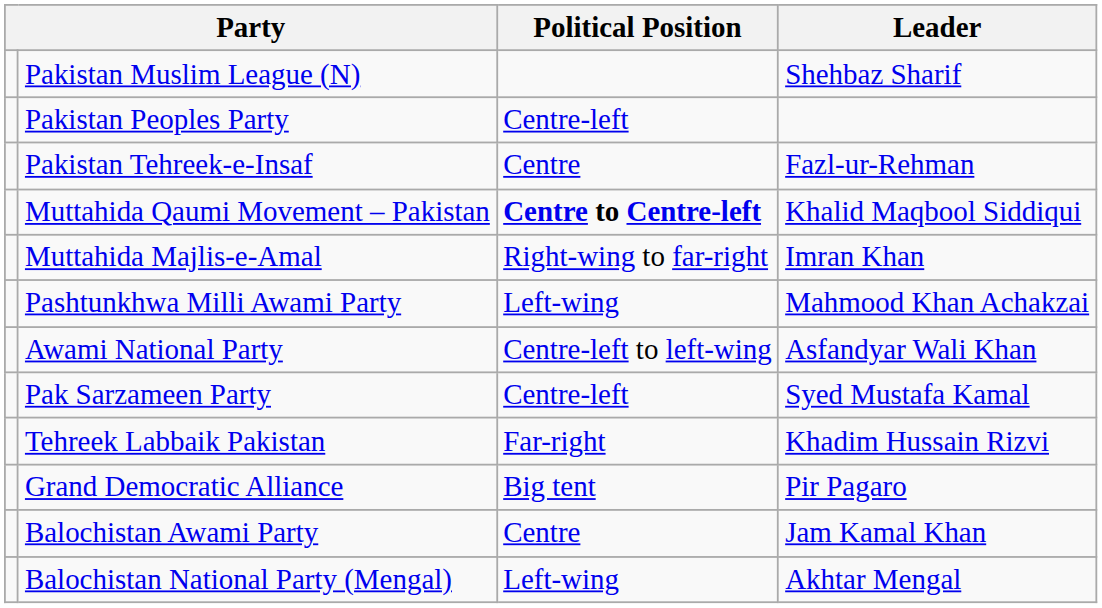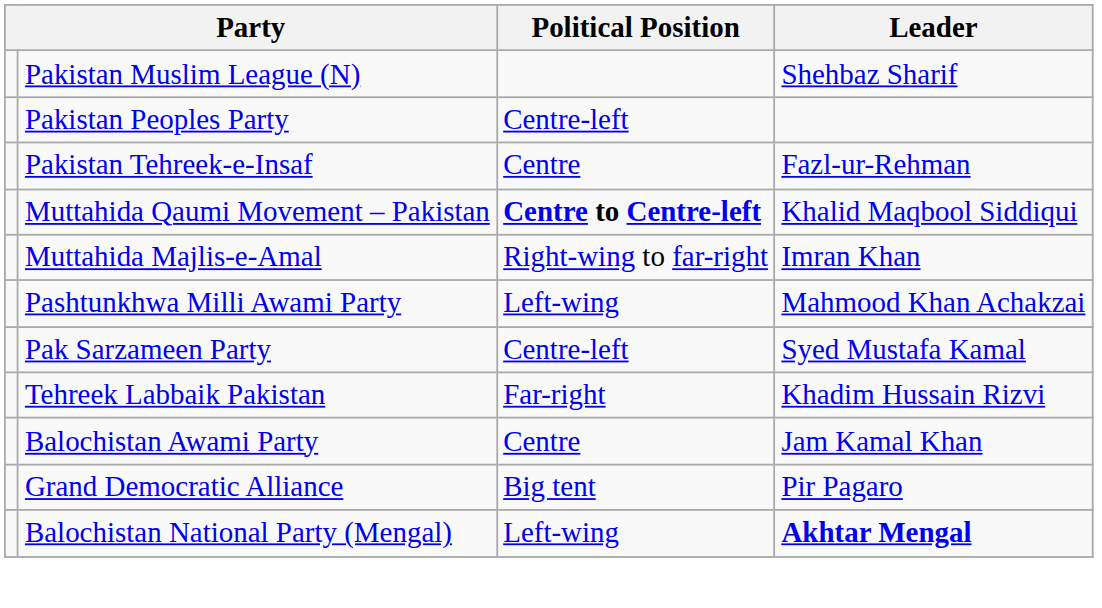- row: (154, 348)
rows swapped: (172, 532) <-> (184, 486)
(873, 578) normal -> (876, 532) bold
